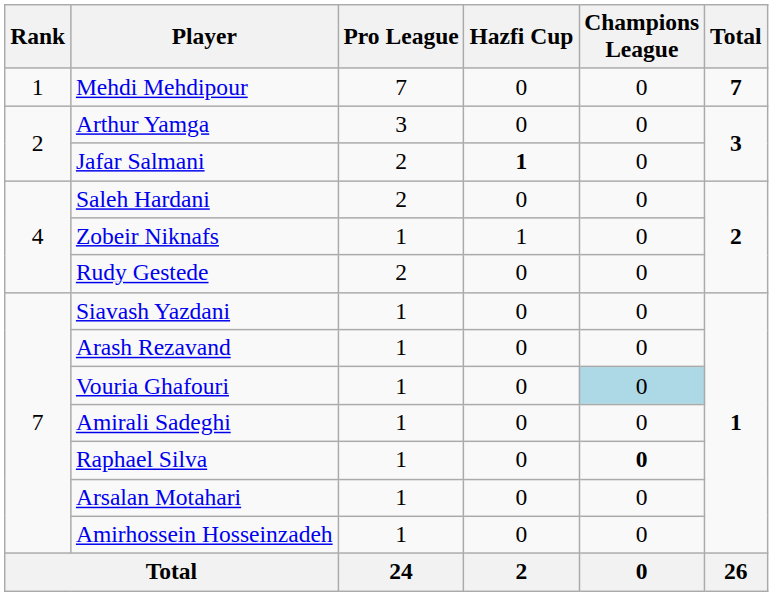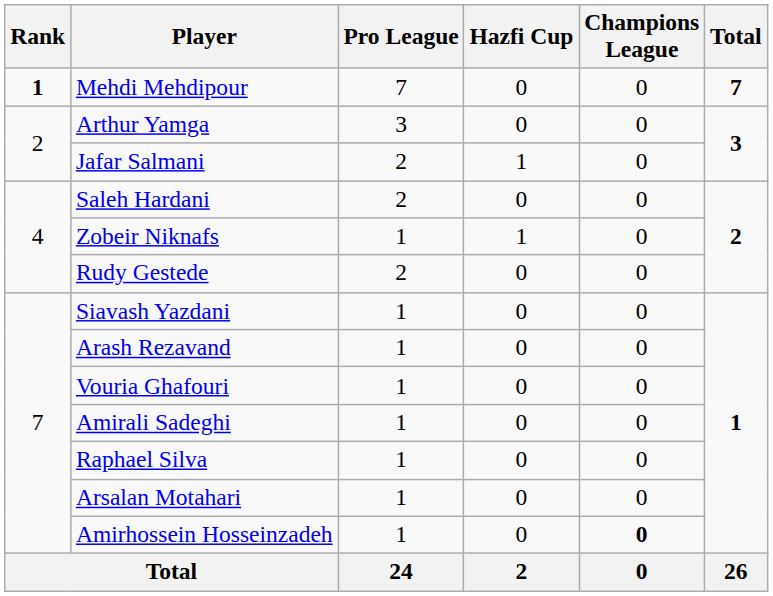(38, 86) normal -> (38, 86) bold
(521, 161) bold -> (521, 161) normal
(642, 385) lightblue background -> (642, 385) no background
(642, 459) bold -> (642, 459) normal
(642, 534) normal -> (642, 534) bold
